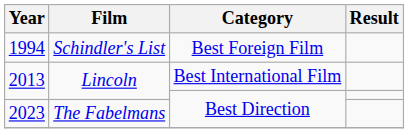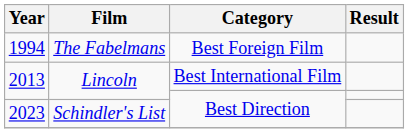(109, 47) Schindler's List -> (109, 47) The Fabelmans
(109, 113) The Fabelmans -> (109, 113) Schindler's List
